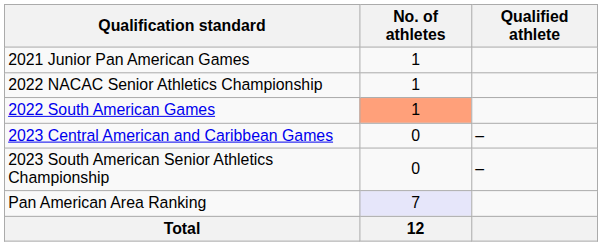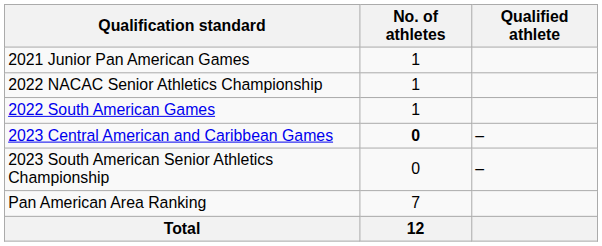(416, 110) lightsalmon background -> (416, 110) no background
(416, 135) normal -> (416, 135) bold
(416, 203) lavender background -> (416, 203) no background
